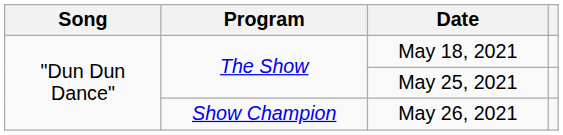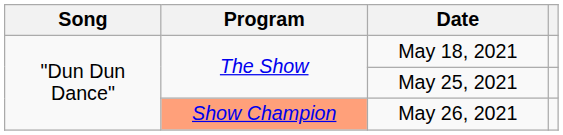(264, 113) no background -> (264, 113) lightsalmon background
